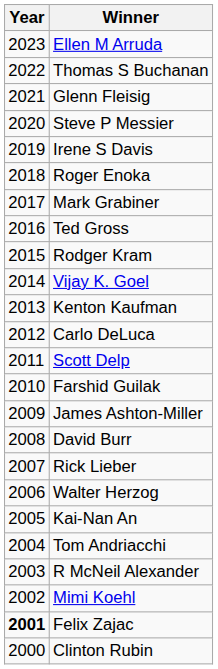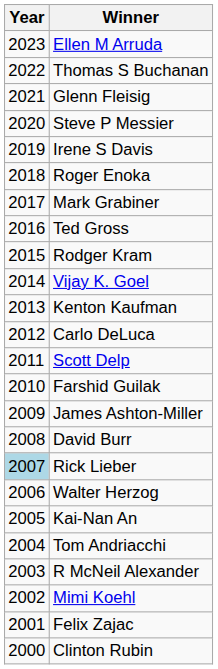(27, 466) no background -> (27, 466) lightblue background
(27, 624) bold -> (27, 624) normal
